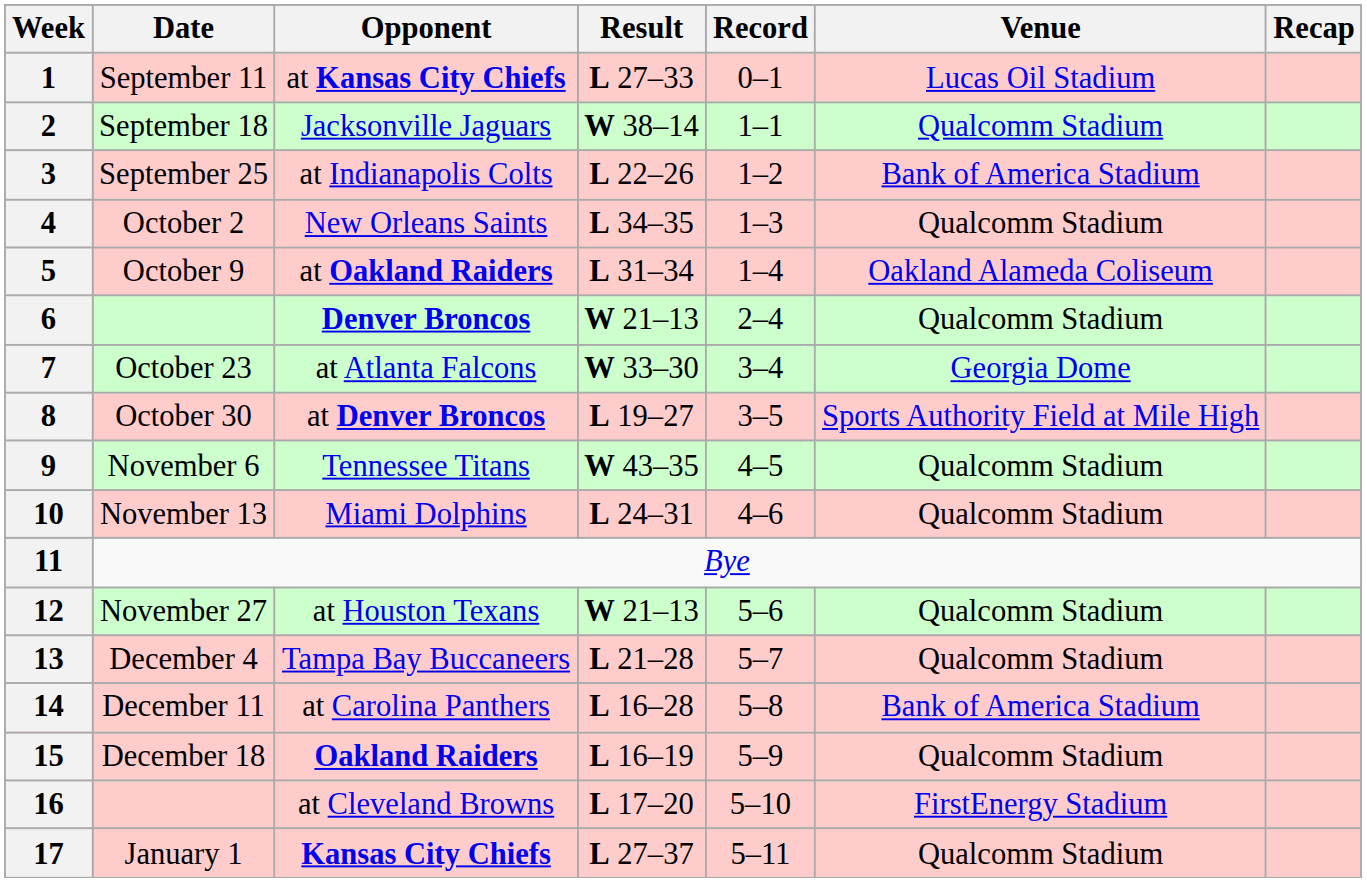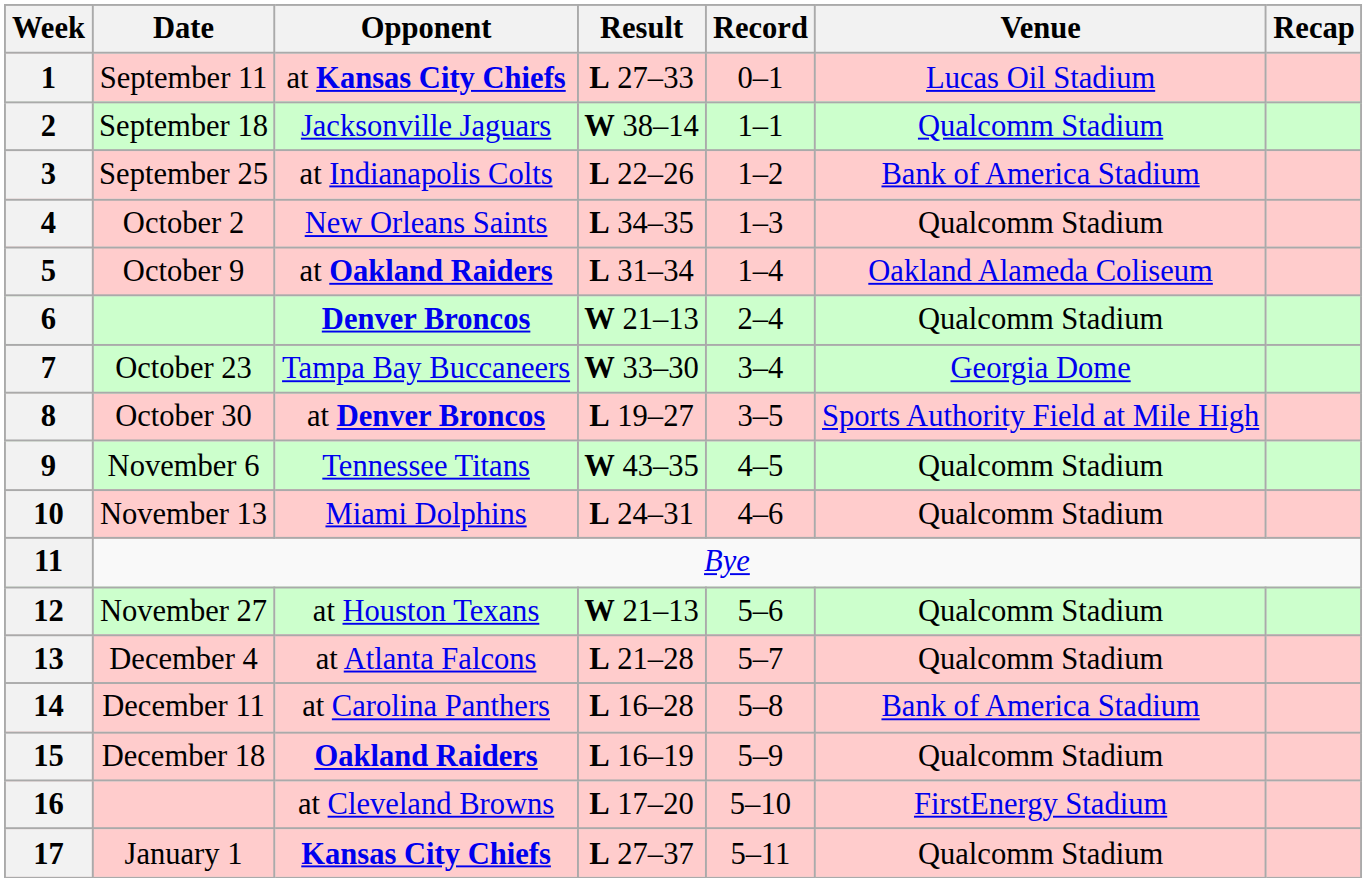(426, 367) at Atlanta Falcons -> (426, 367) Tampa Bay Buccaneers
(426, 658) Tampa Bay Buccaneers -> (426, 658) at Atlanta Falcons
